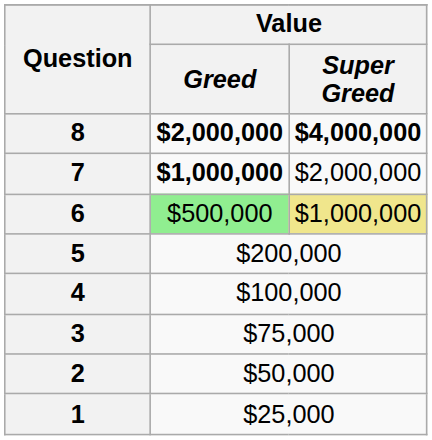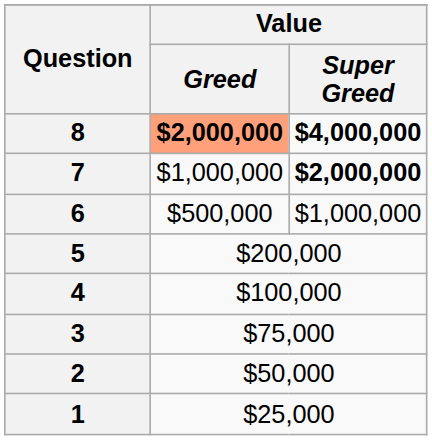(220, 133) no background -> (220, 133) lightsalmon background
(220, 173) bold -> (220, 173) normal
(358, 173) normal -> (358, 173) bold
(220, 213) lightgreen background -> (220, 213) no background
(358, 213) khaki background -> (358, 213) no background
